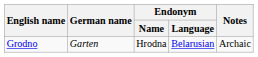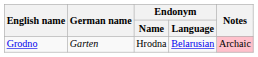(235, 44) no background -> (235, 44) pink background
